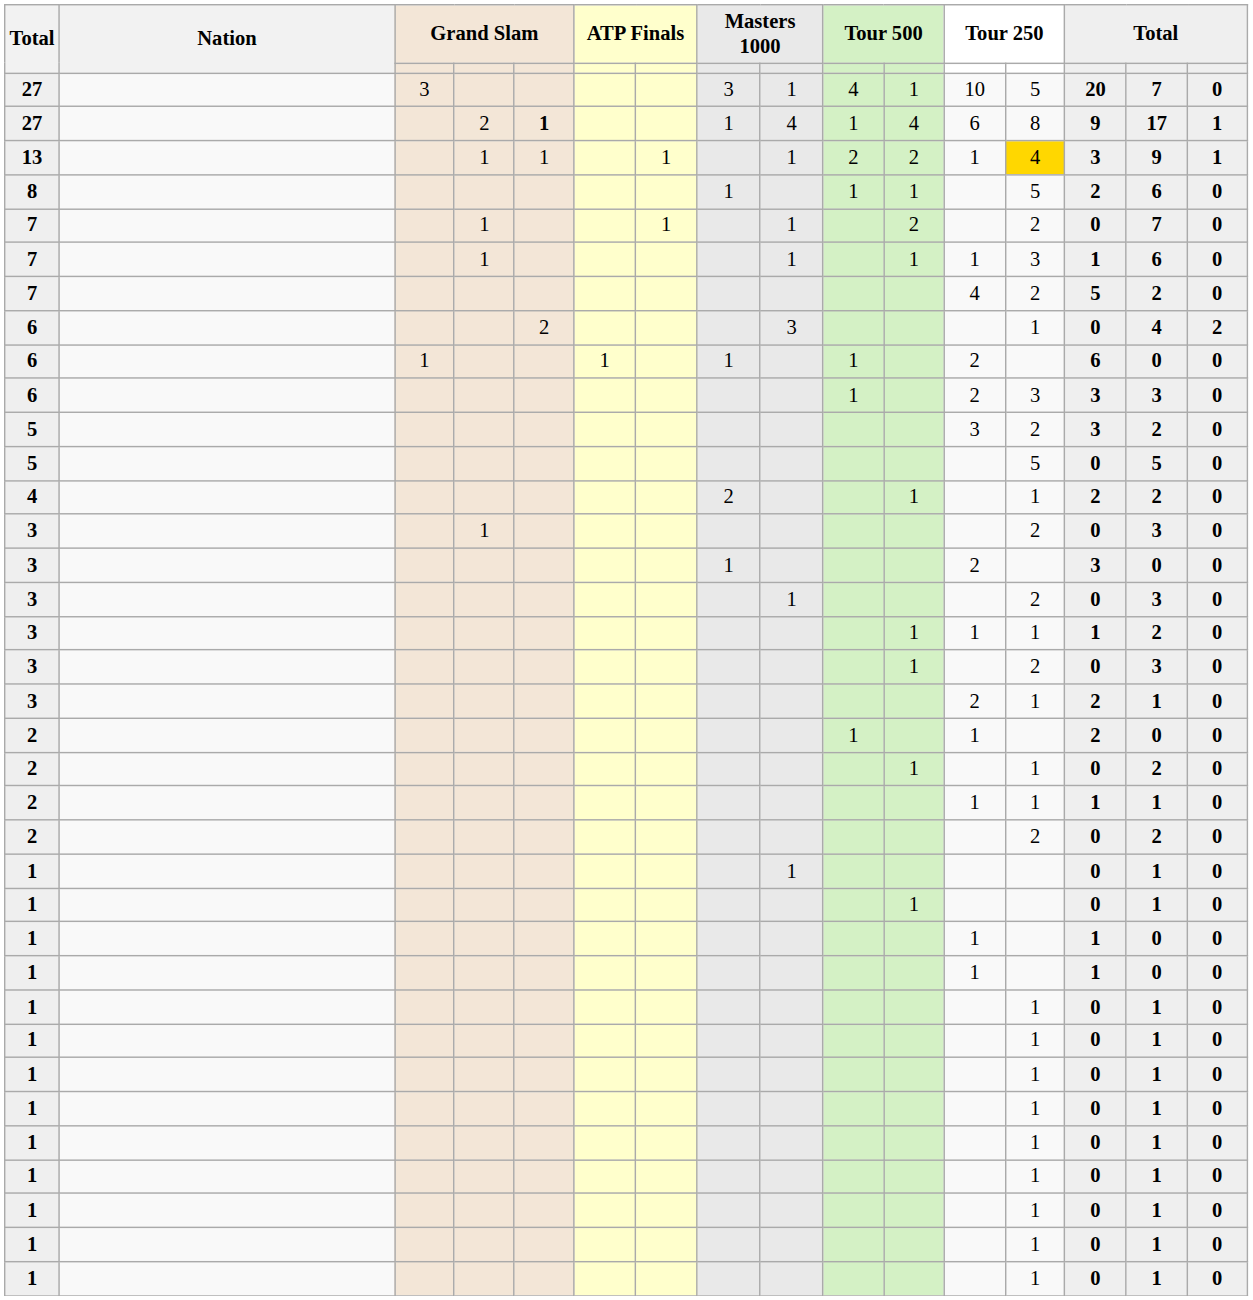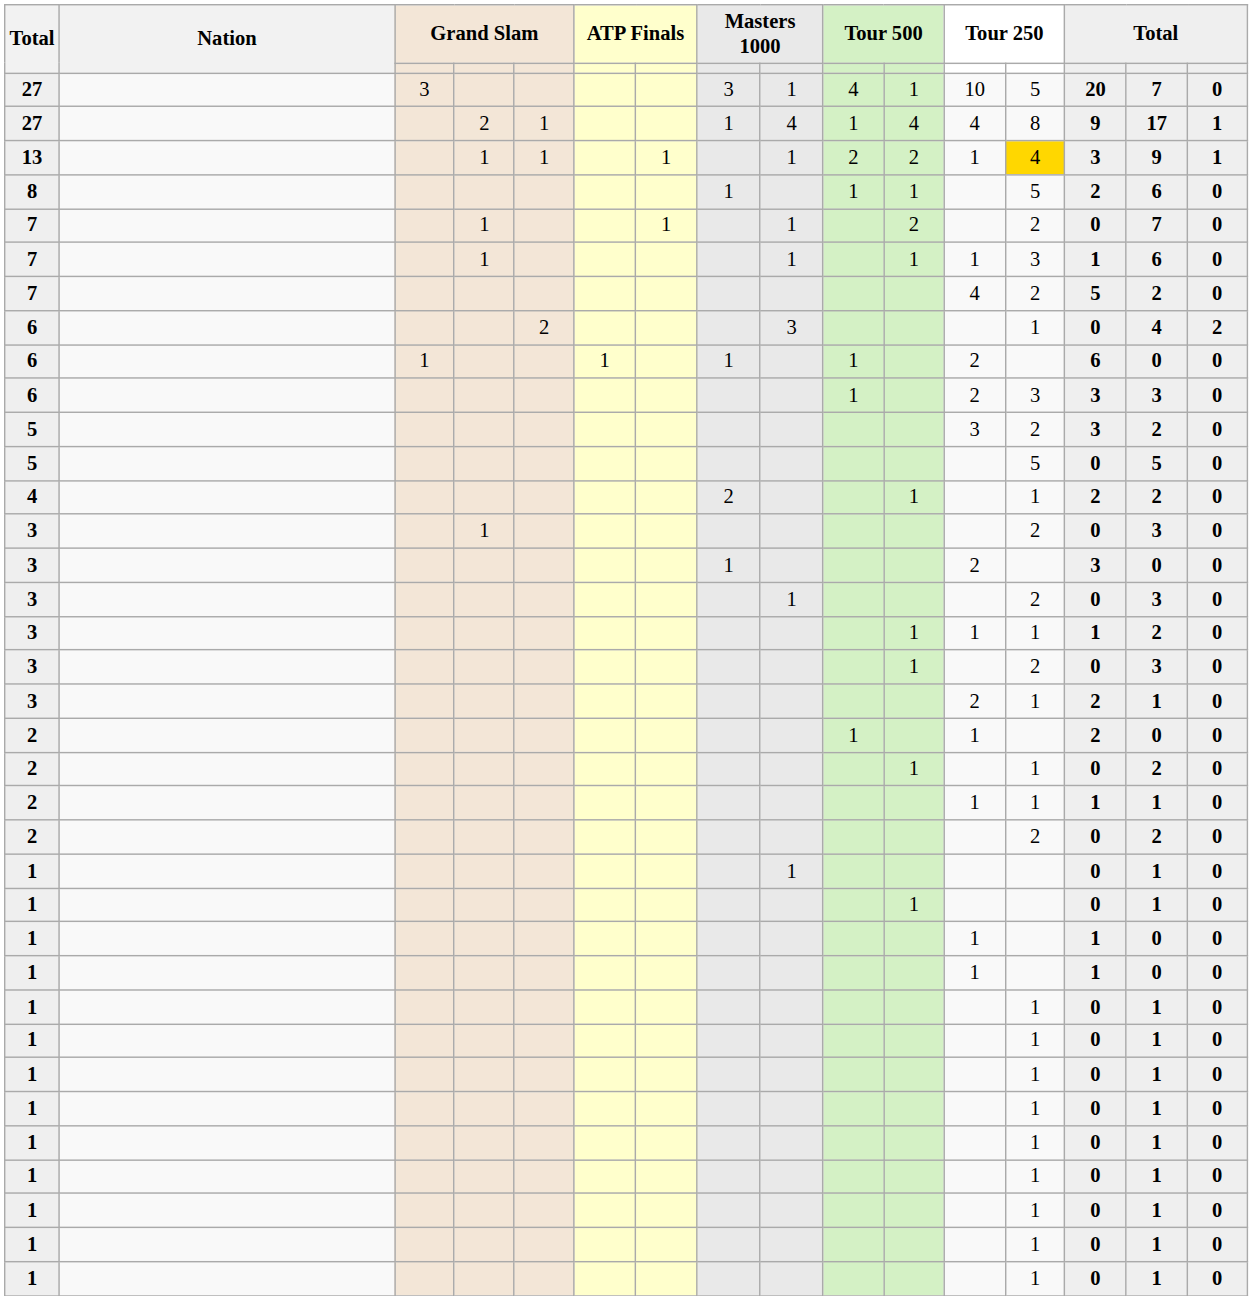(544, 123) bold -> (544, 123) normal
(975, 123) 6 -> (975, 123) 4
